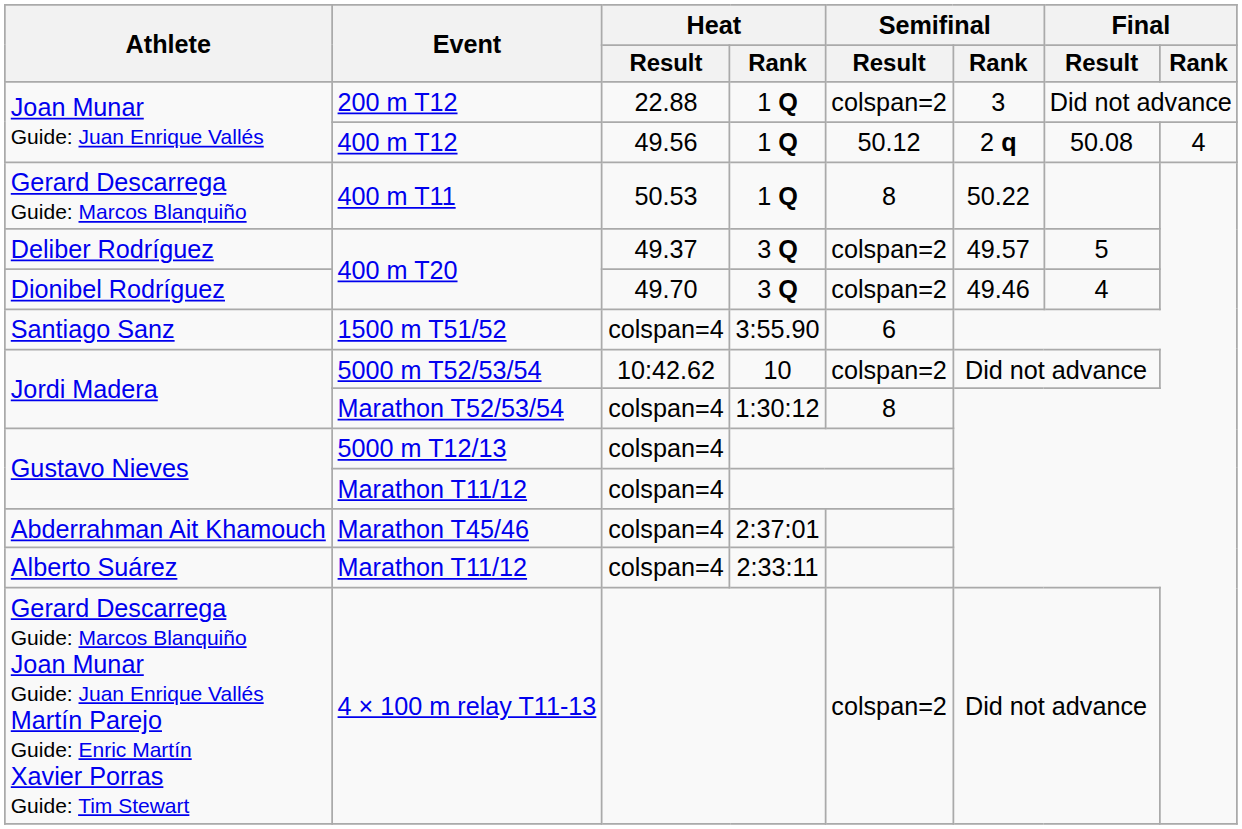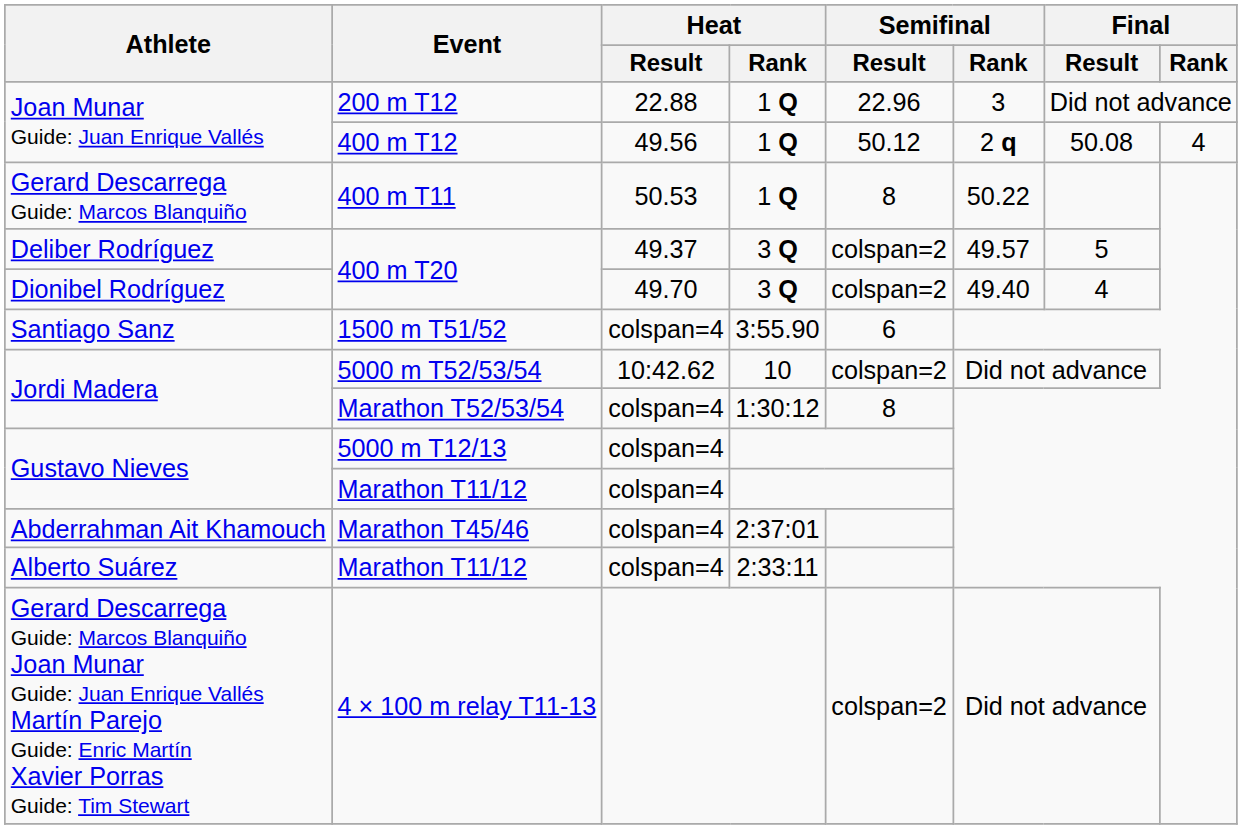(889, 103) colspan=2 -> (889, 103) 22.96
(998, 290) 49.46 -> (998, 290) 49.40
